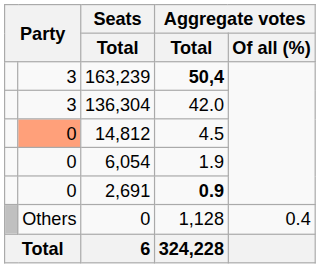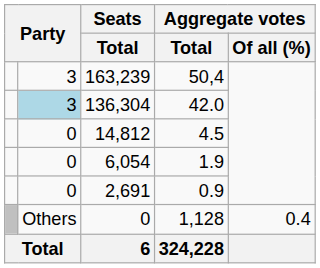(206, 76) bold -> (206, 76) normal
(71, 105) no background -> (71, 105) lightblue background
(71, 134) lightsalmon background -> (71, 134) no background
(211, 191) bold -> (211, 191) normal
